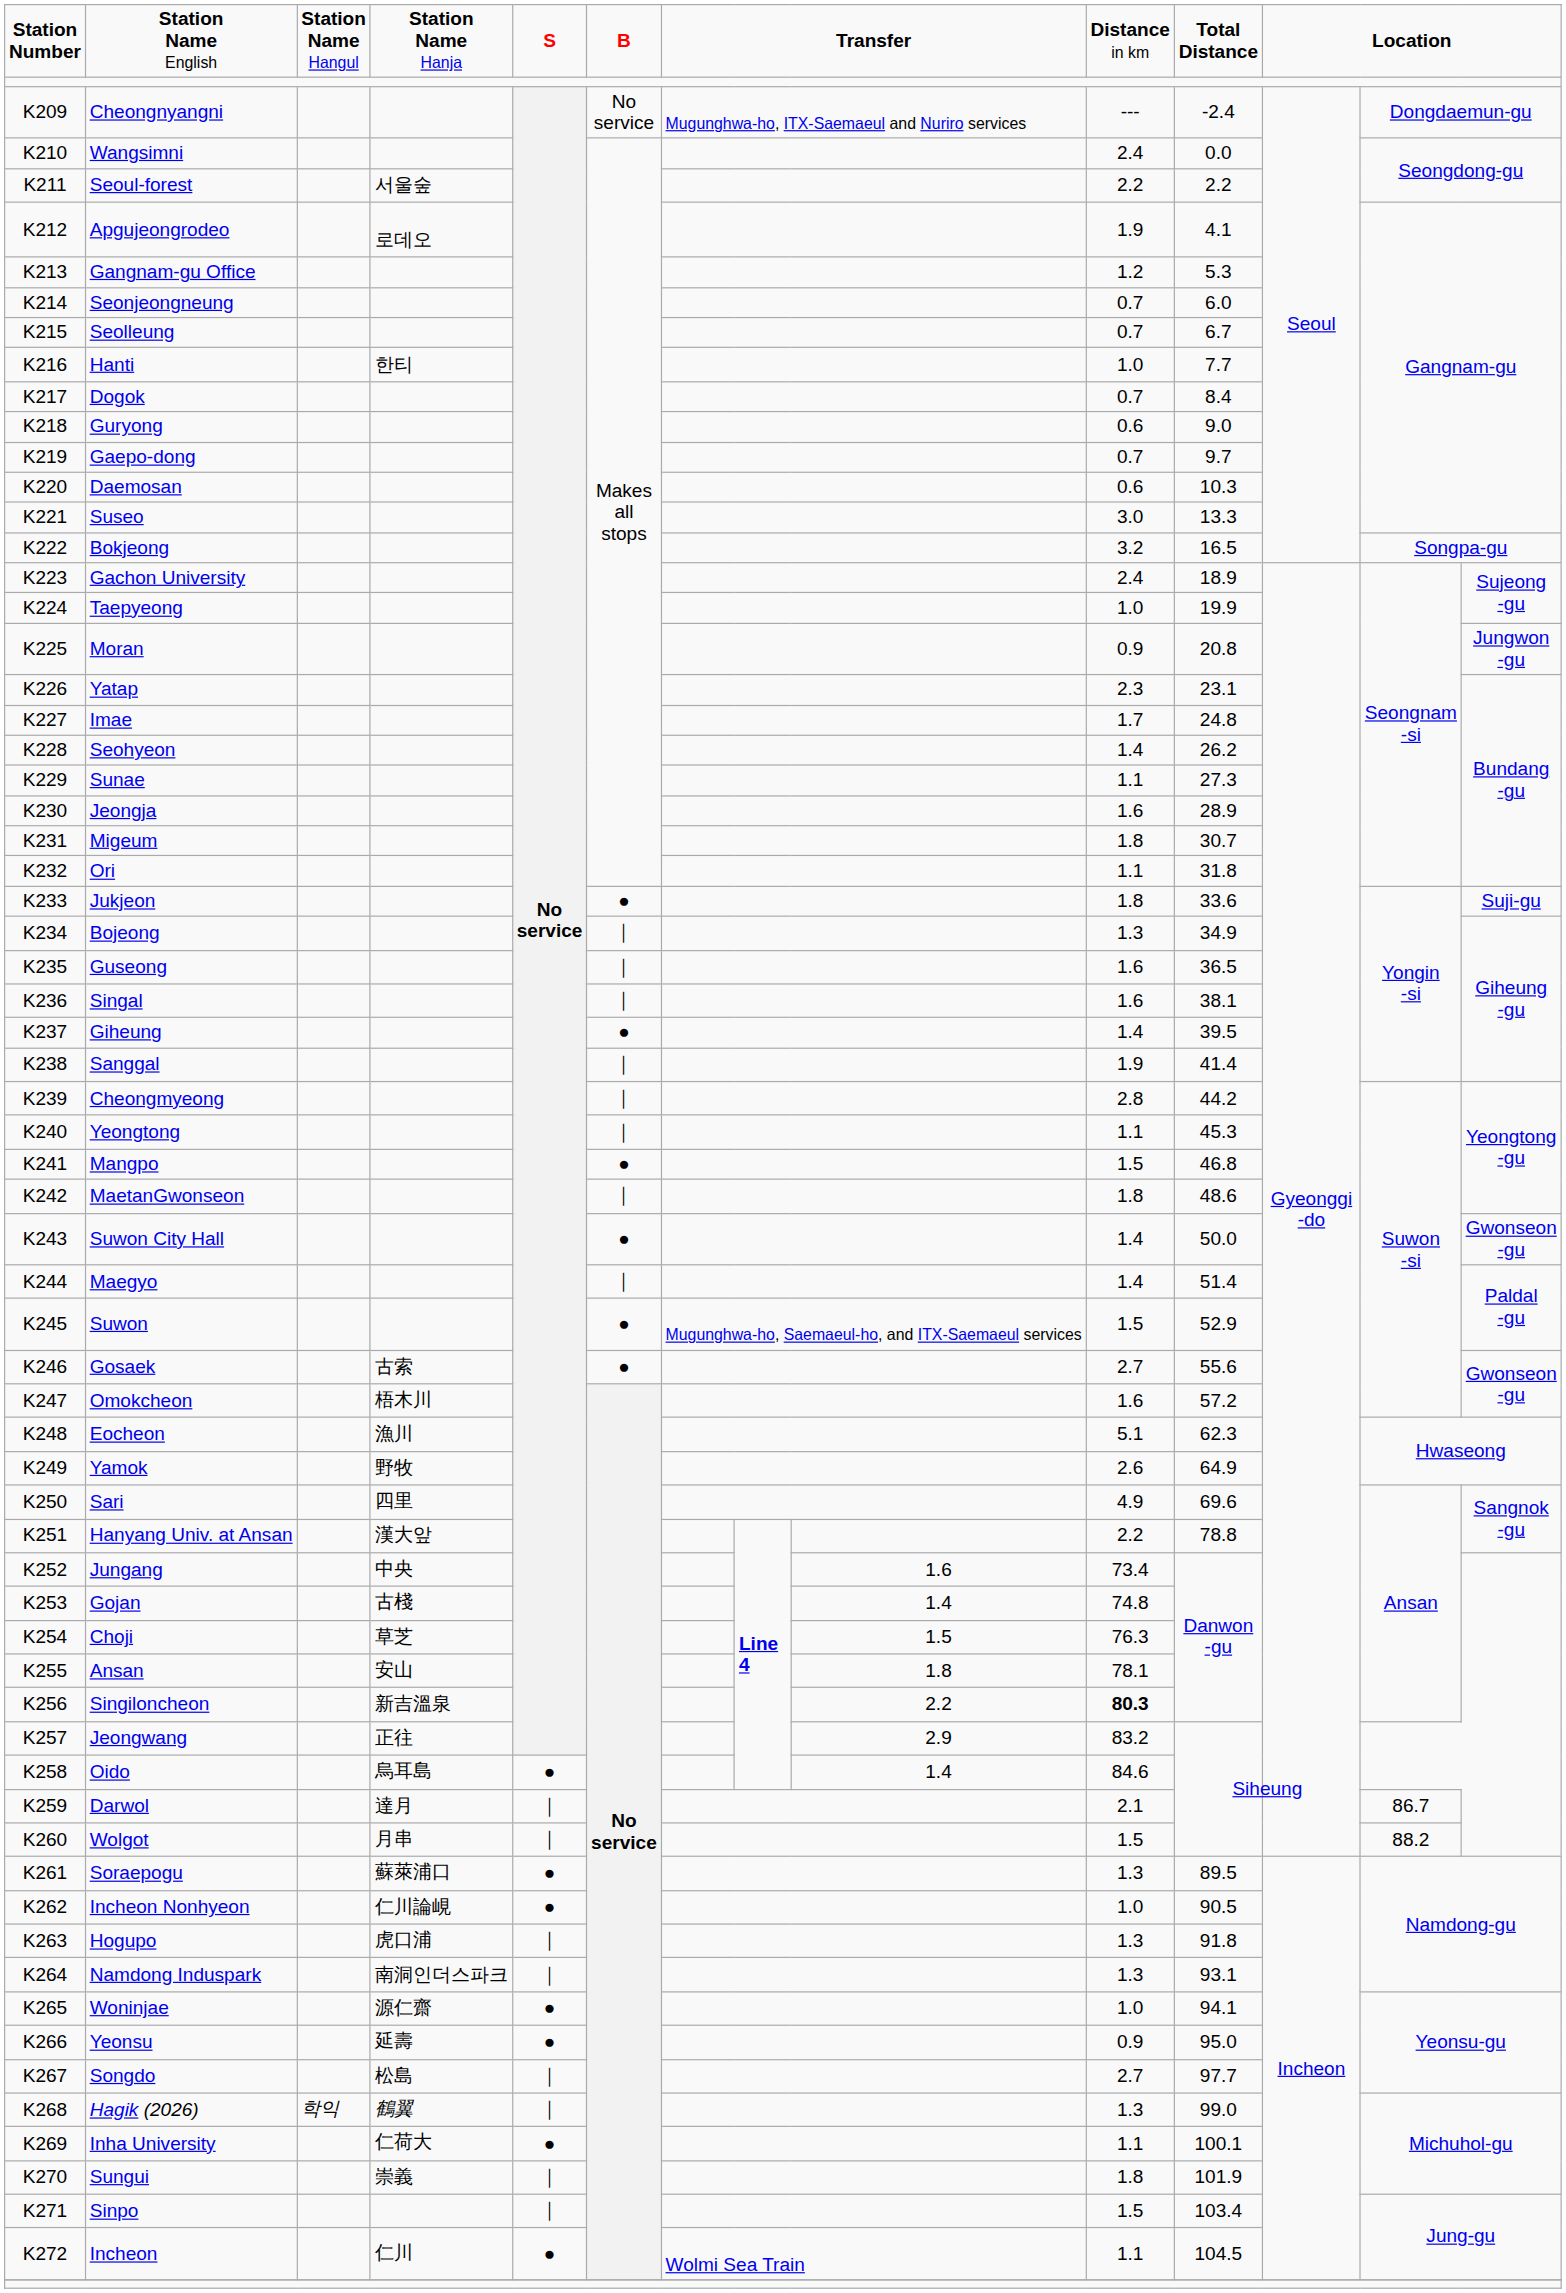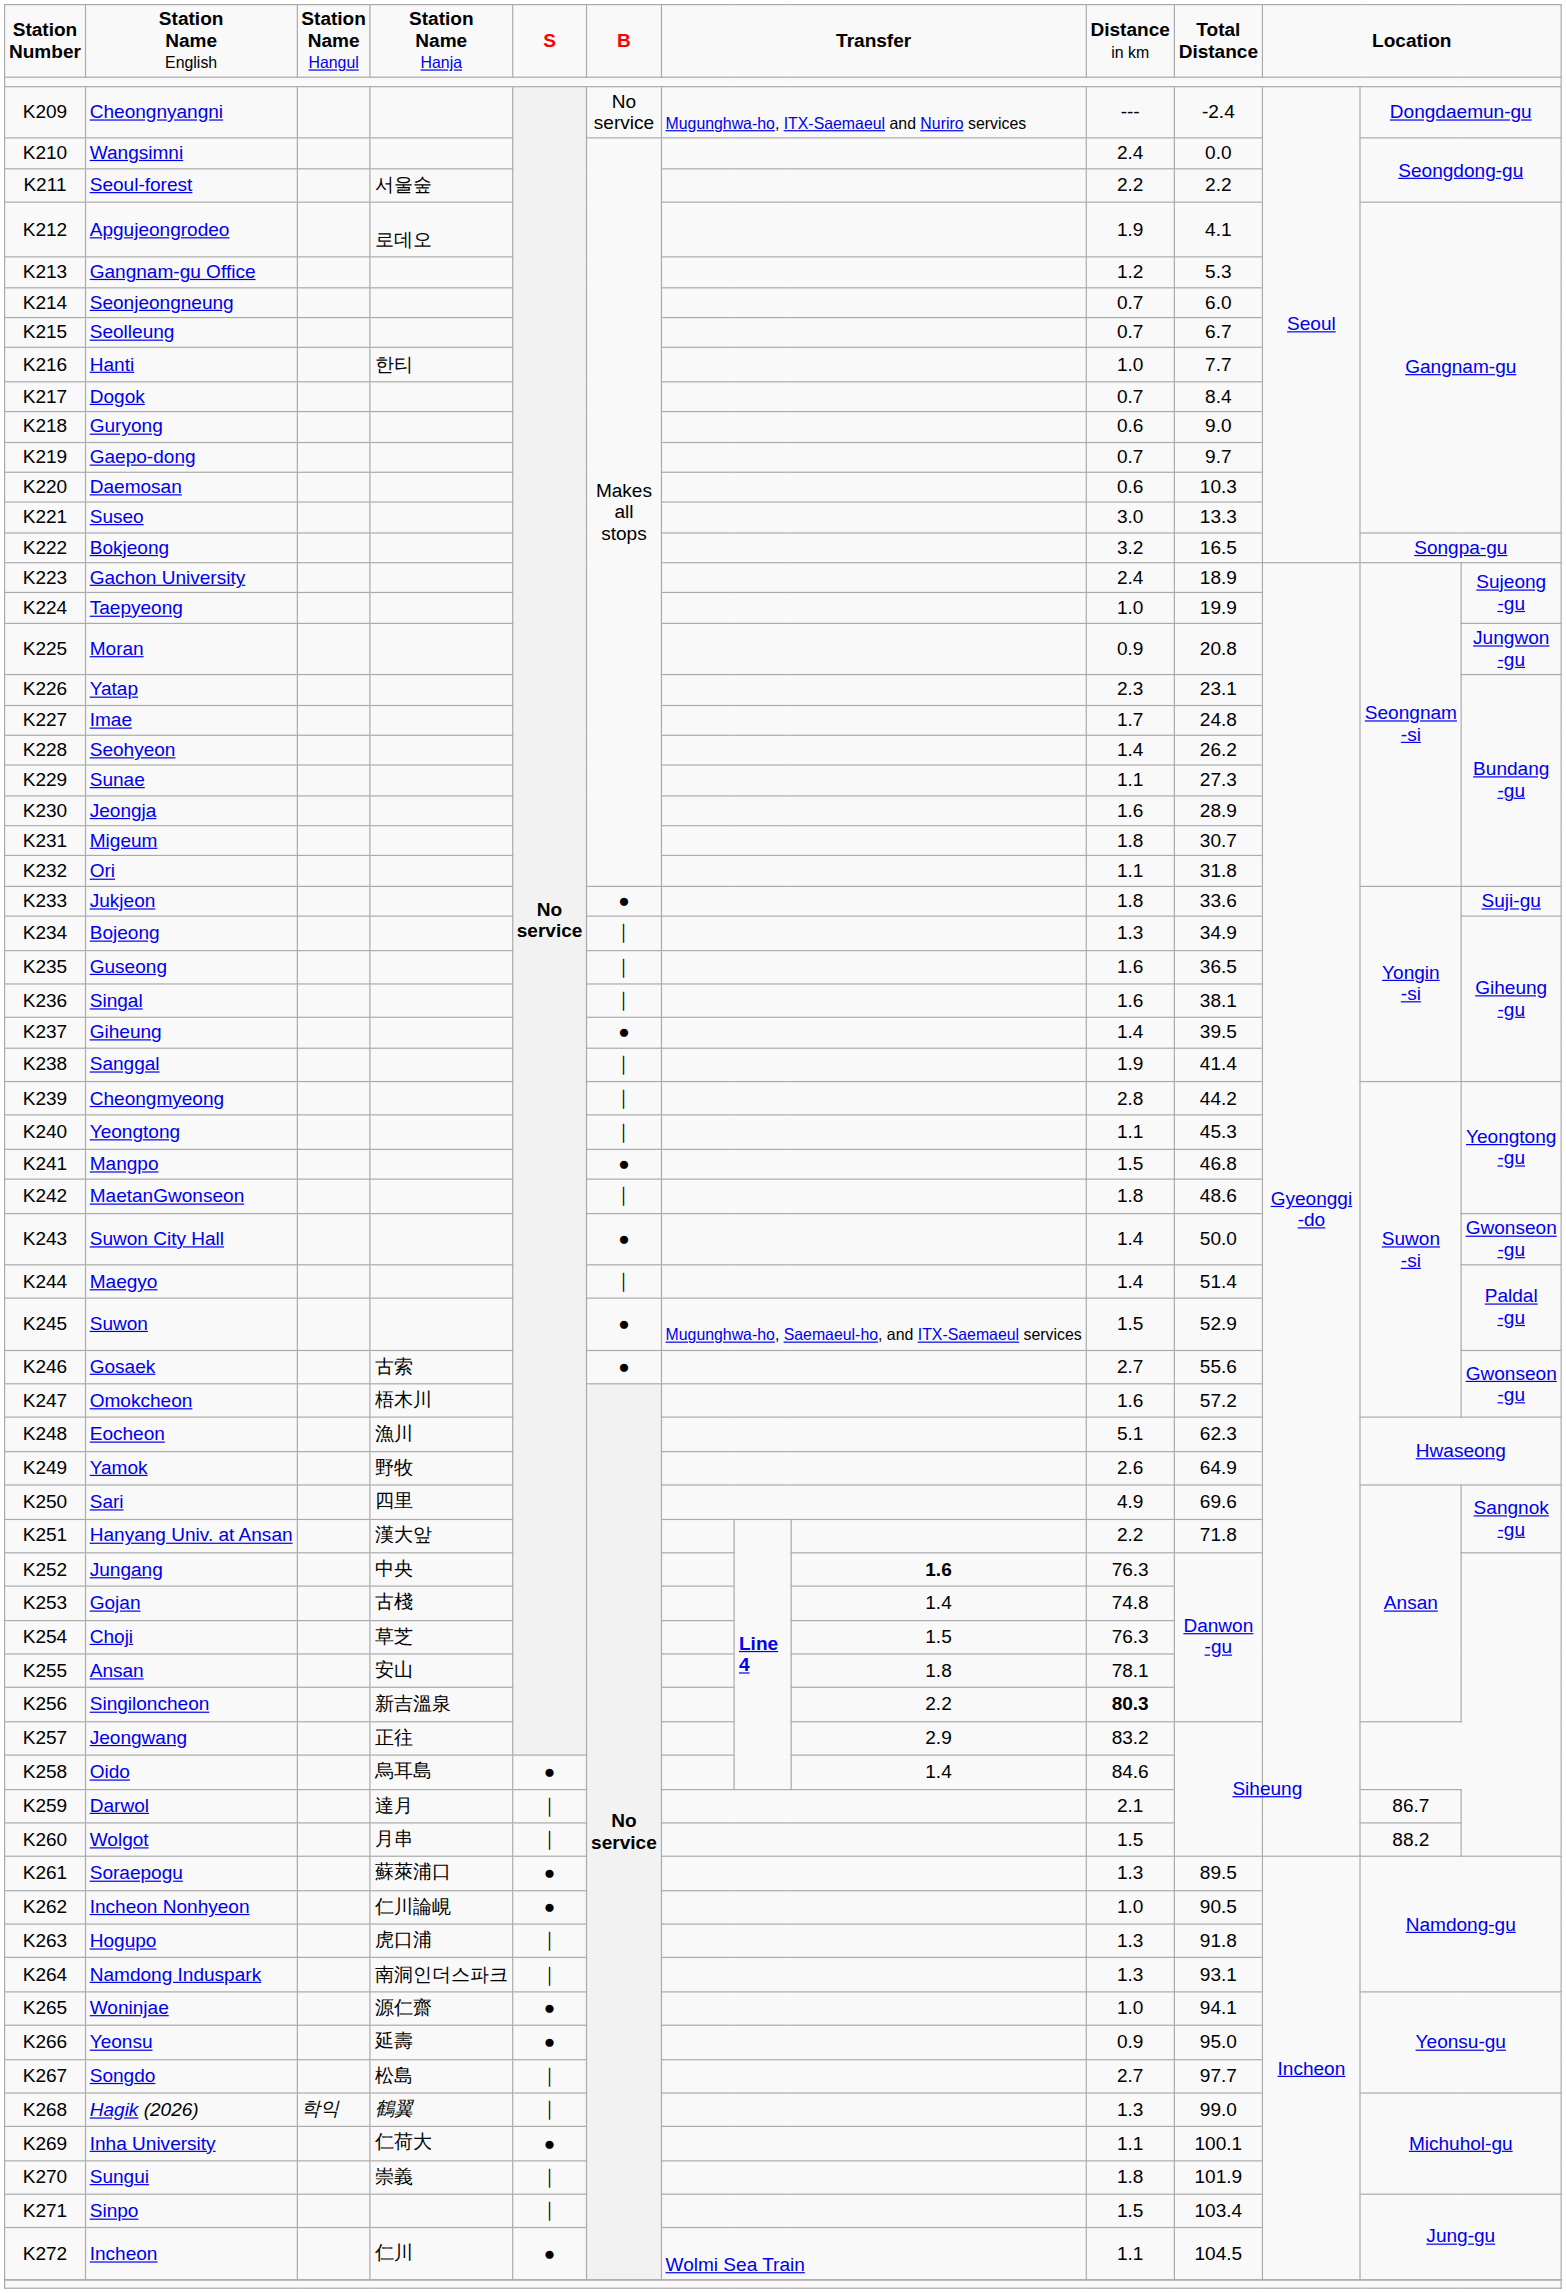(1218, 1535) 78.8 -> (1218, 1535) 71.8
(939, 1569) normal -> (939, 1569) bold
(1130, 1569) 73.4 -> (1130, 1569) 76.3
